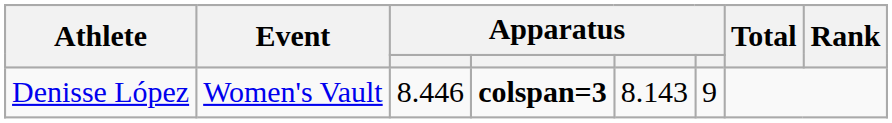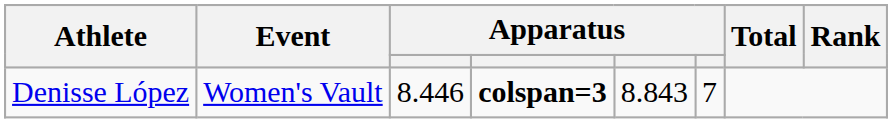(654, 92) 8.143 -> (654, 92) 8.843
(710, 92) 9 -> (710, 92) 7
